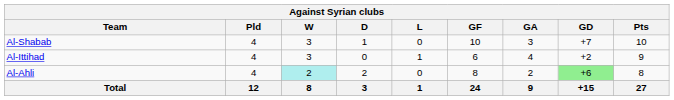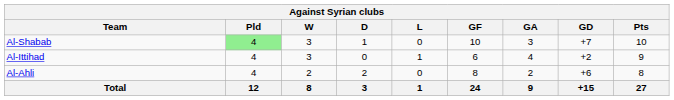(254, 42) no background -> (254, 42) lightgreen background
(309, 73) paleturquoise background -> (309, 73) no background
(586, 73) lightgreen background -> (586, 73) no background
